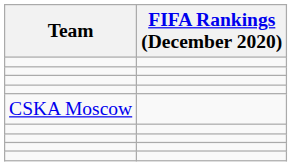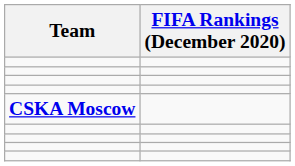(71, 108) normal -> (72, 108) bold
